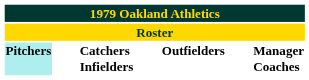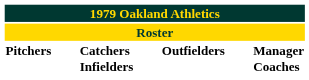(28, 51) paleturquoise background -> (28, 51) no background
